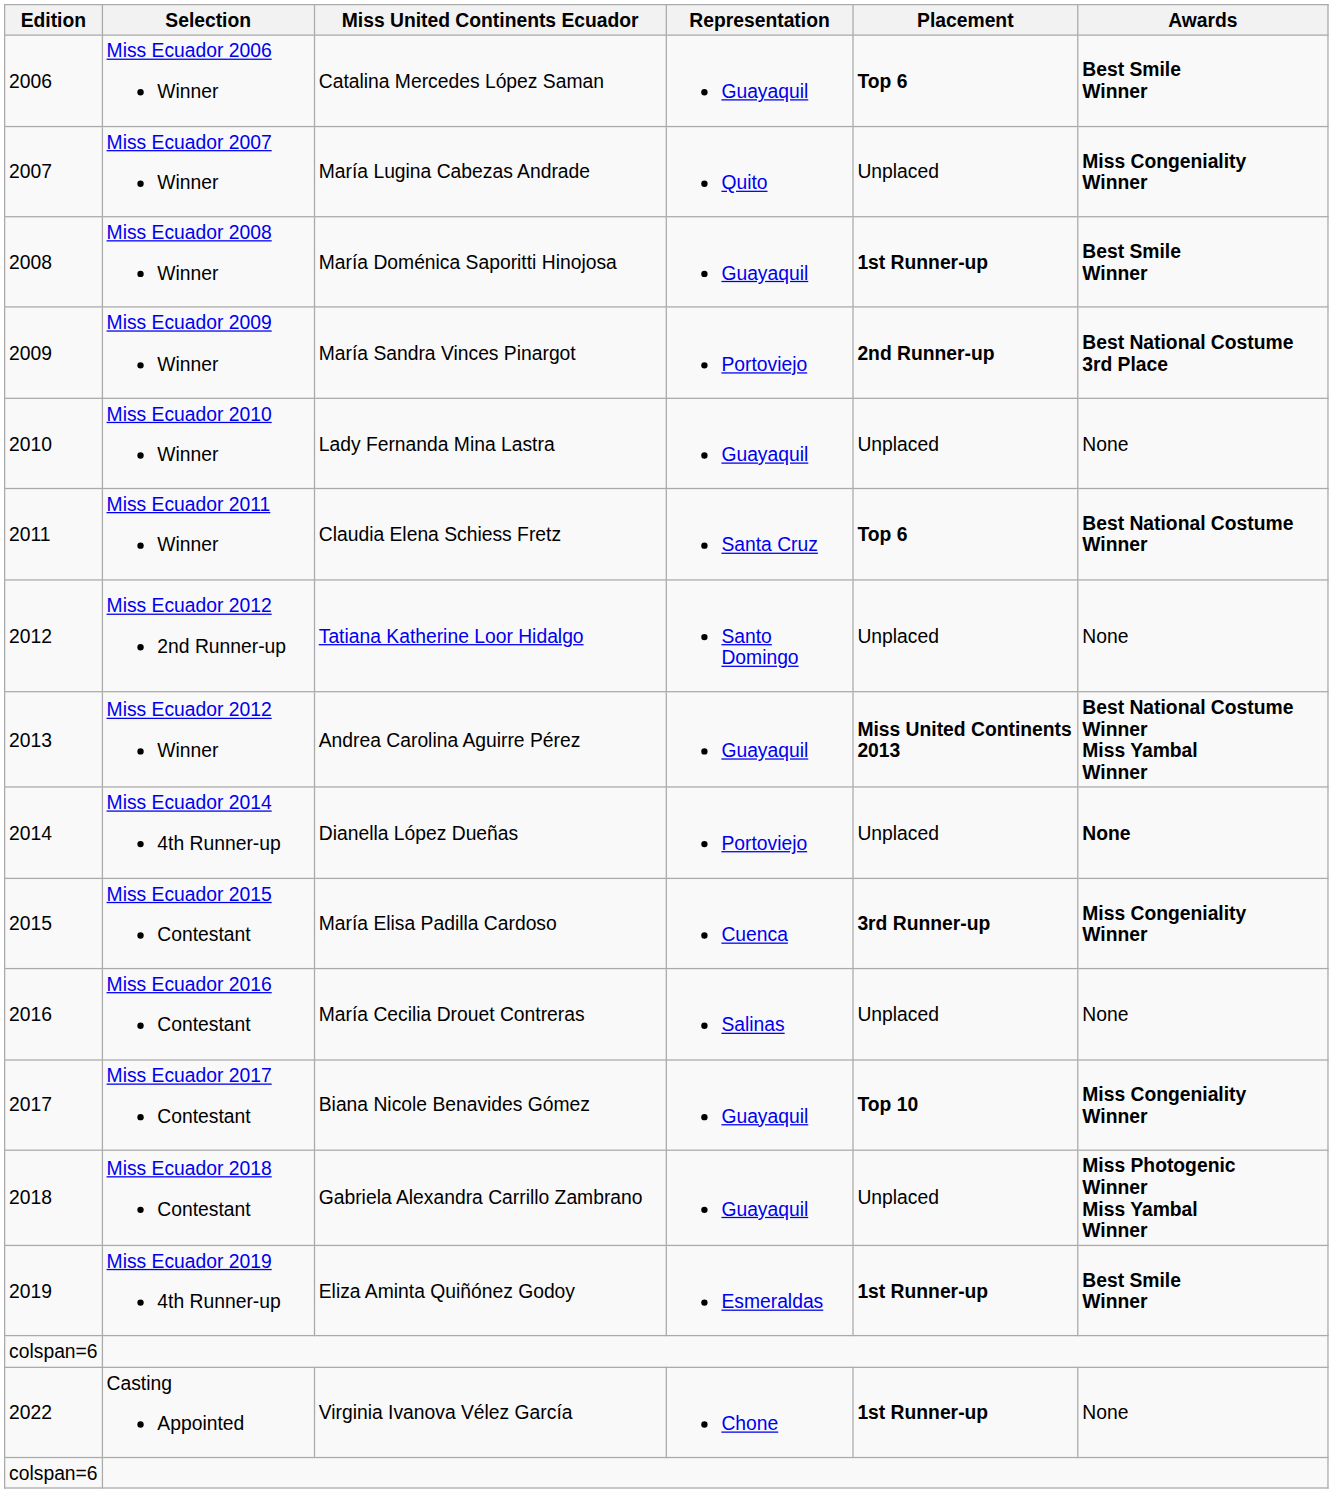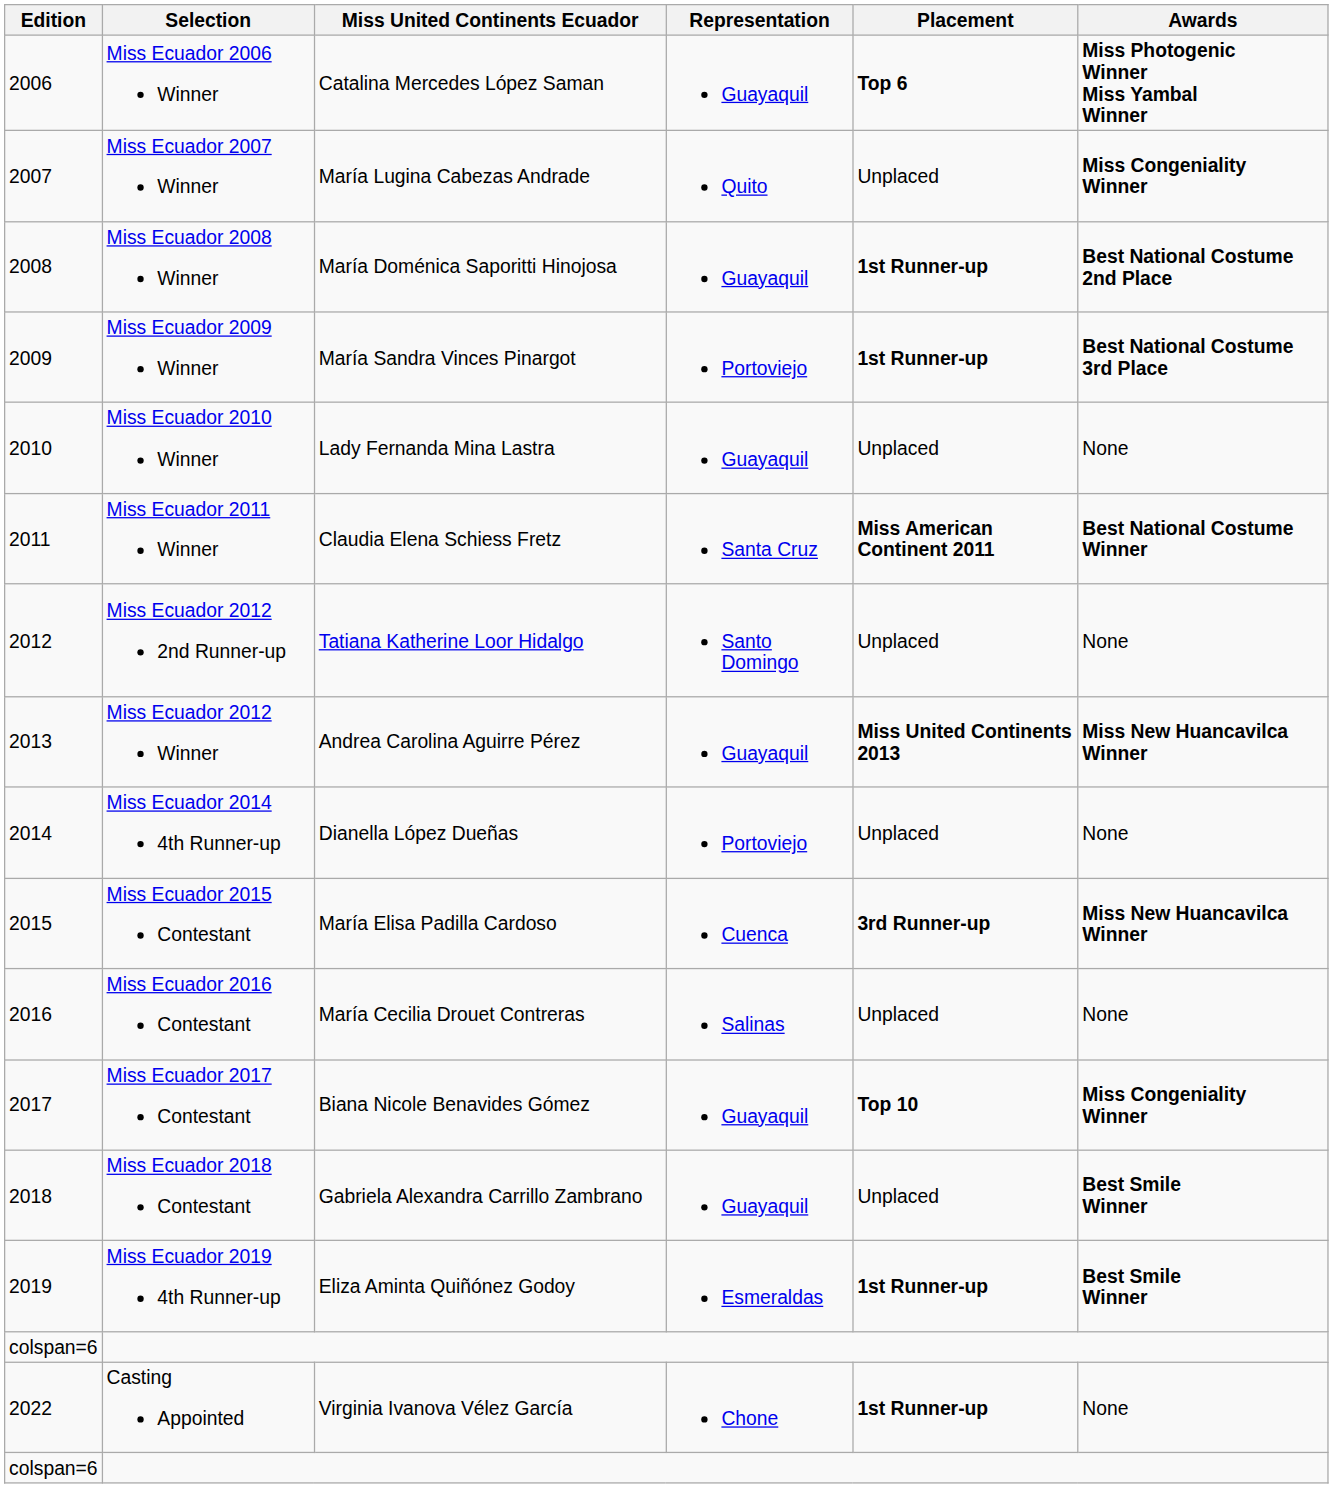(1132, 81) Best Smile Winner -> (1159, 83) Miss Photogenic Winner Miss Yambal Winner
(1132, 262) Best Smile Winner -> (1188, 267) Best National Costume 2nd Place
(926, 353) 2nd Runner-up -> (923, 358) 1st Runner-up
(882, 534) Top 6 -> (926, 539) Miss American Continent 2011
(1188, 740) Best National Costume Winner Miss Yambal Winner -> (1185, 742) Miss New Huancavilca Winner
(1106, 833) bold -> (1105, 833) normal
(1164, 923) Miss Congeniality Winner -> (1185, 923) Miss New Huancavilca Winner
(1159, 1198) Miss Photogenic Winner Miss Yambal Winner -> (1132, 1196) Best Smile Winner
